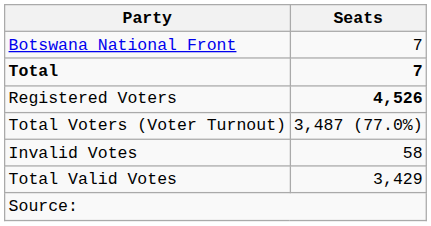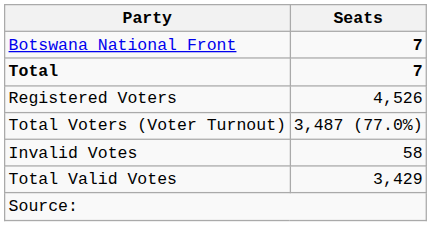(418, 45) normal -> (418, 45) bold
(398, 99) bold -> (398, 99) normal
